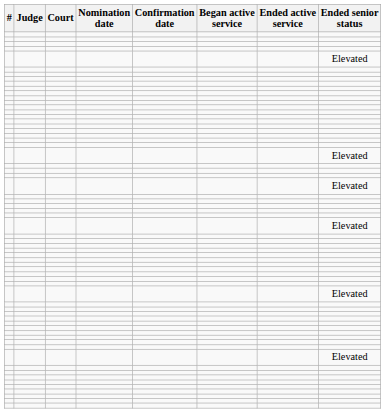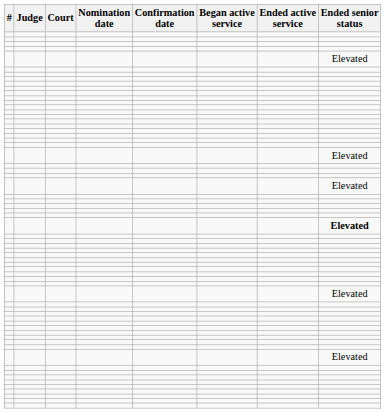(350, 225) normal -> (350, 225) bold
